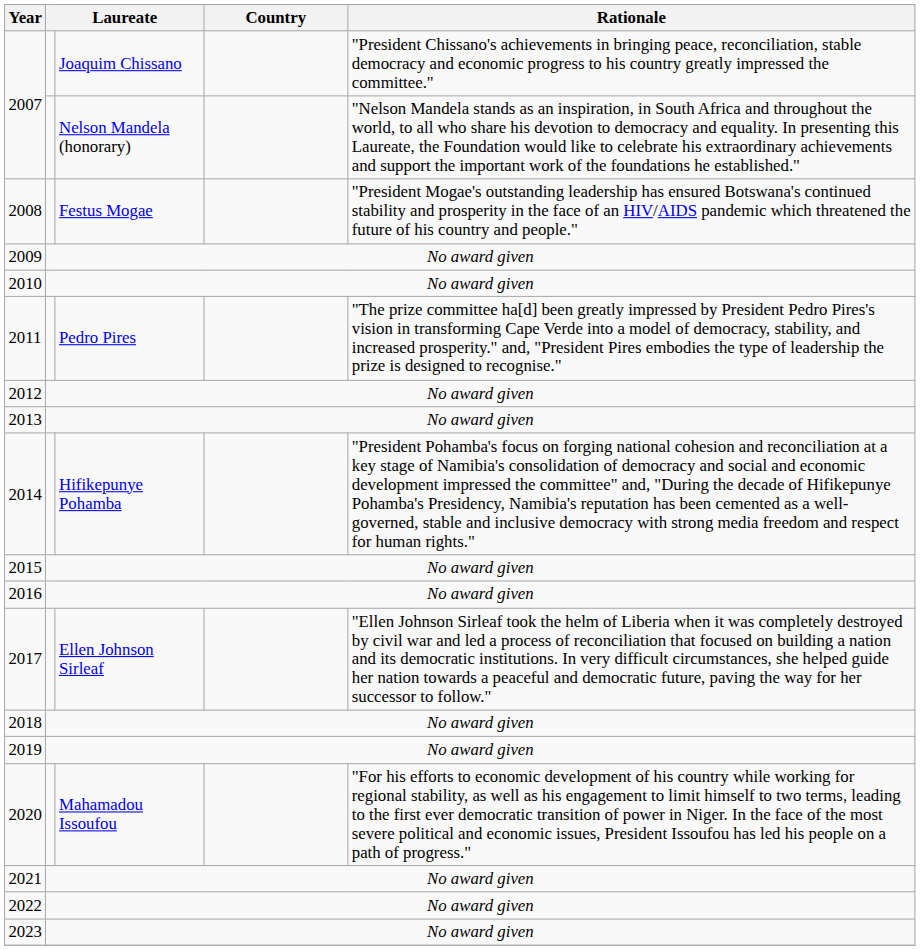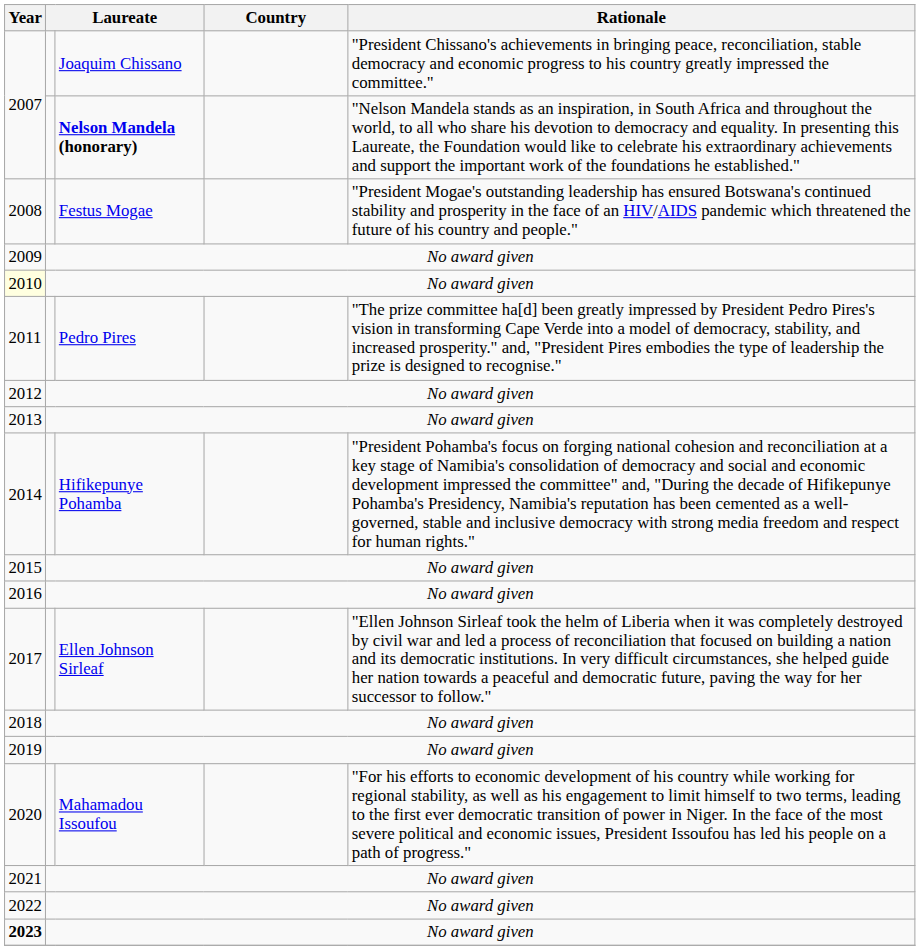(114, 137) normal -> (117, 137) bold
(25, 283) no background -> (25, 283) lightyellow background
(25, 932) normal -> (25, 932) bold
